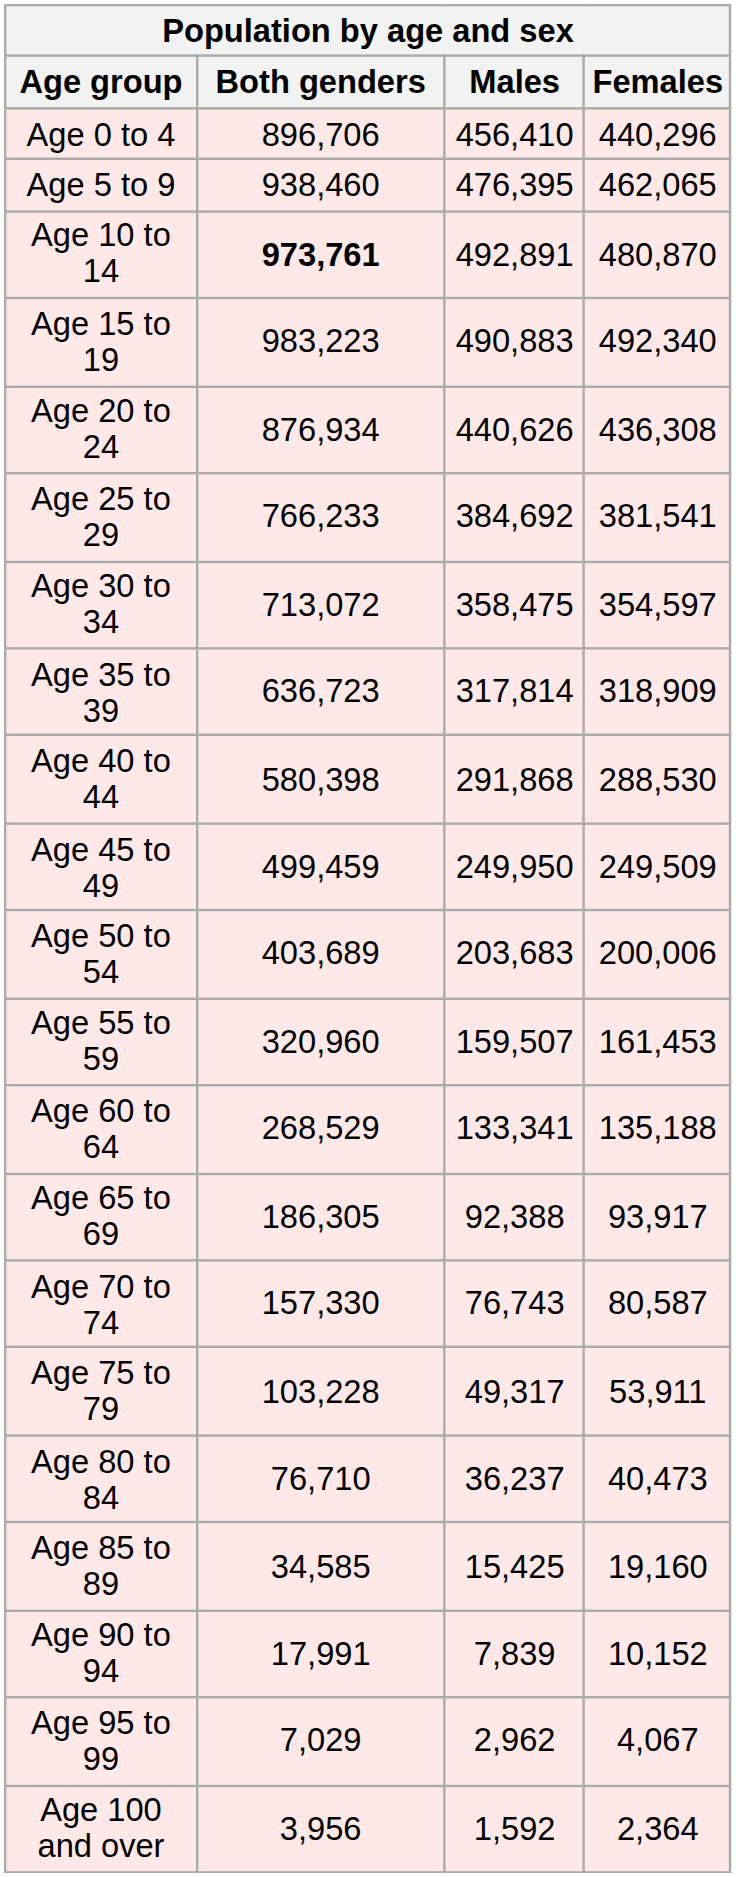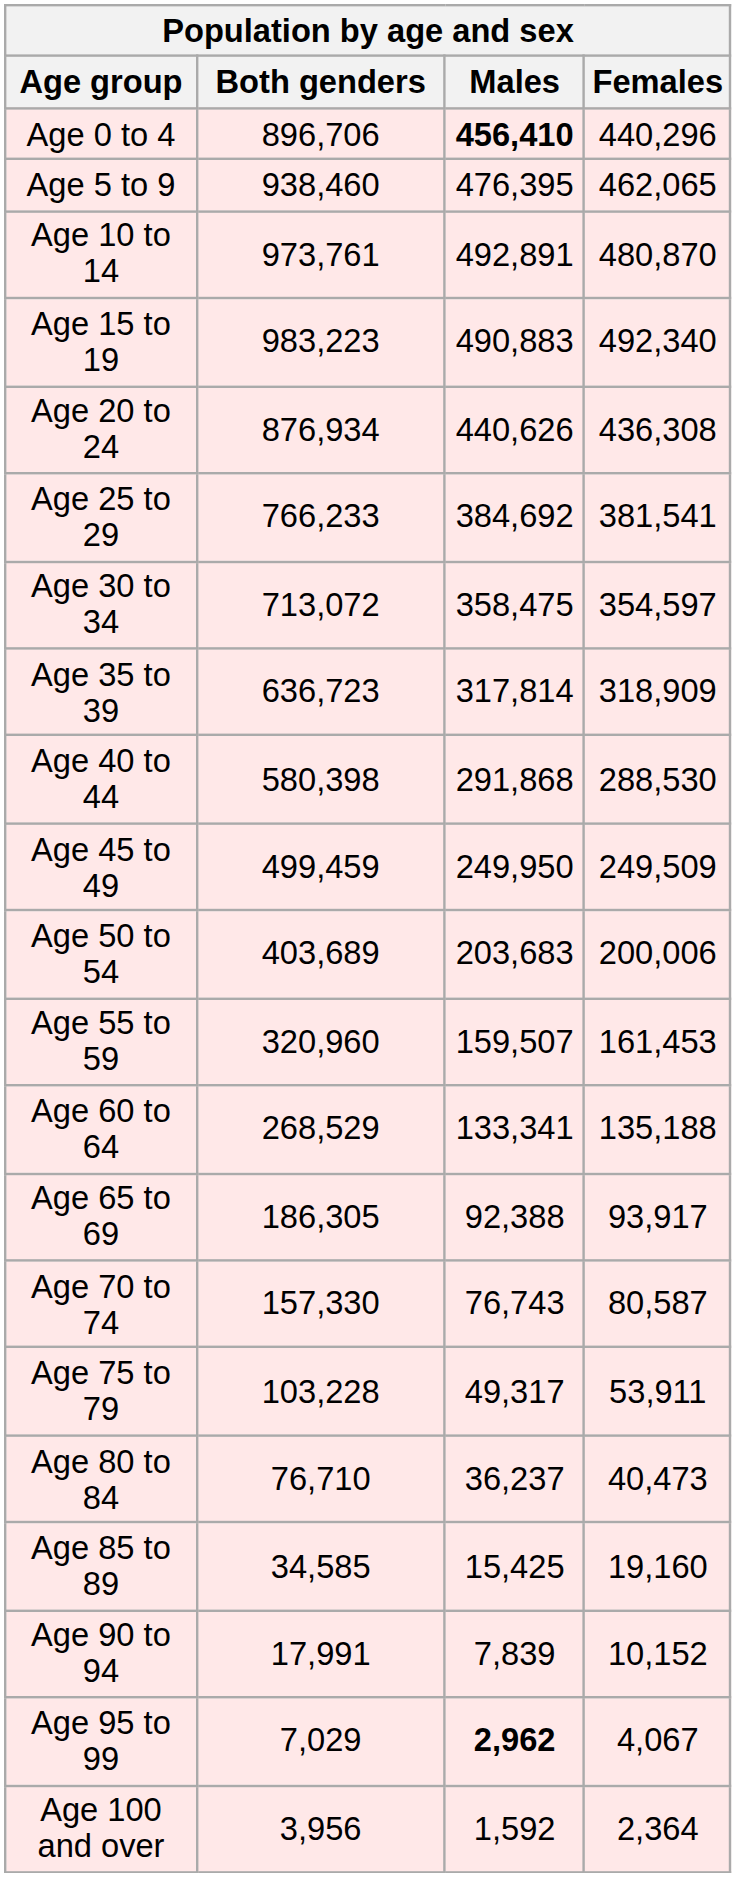(515, 133) normal -> (515, 133) bold
(321, 254) bold -> (321, 254) normal
(515, 1741) normal -> (515, 1741) bold
